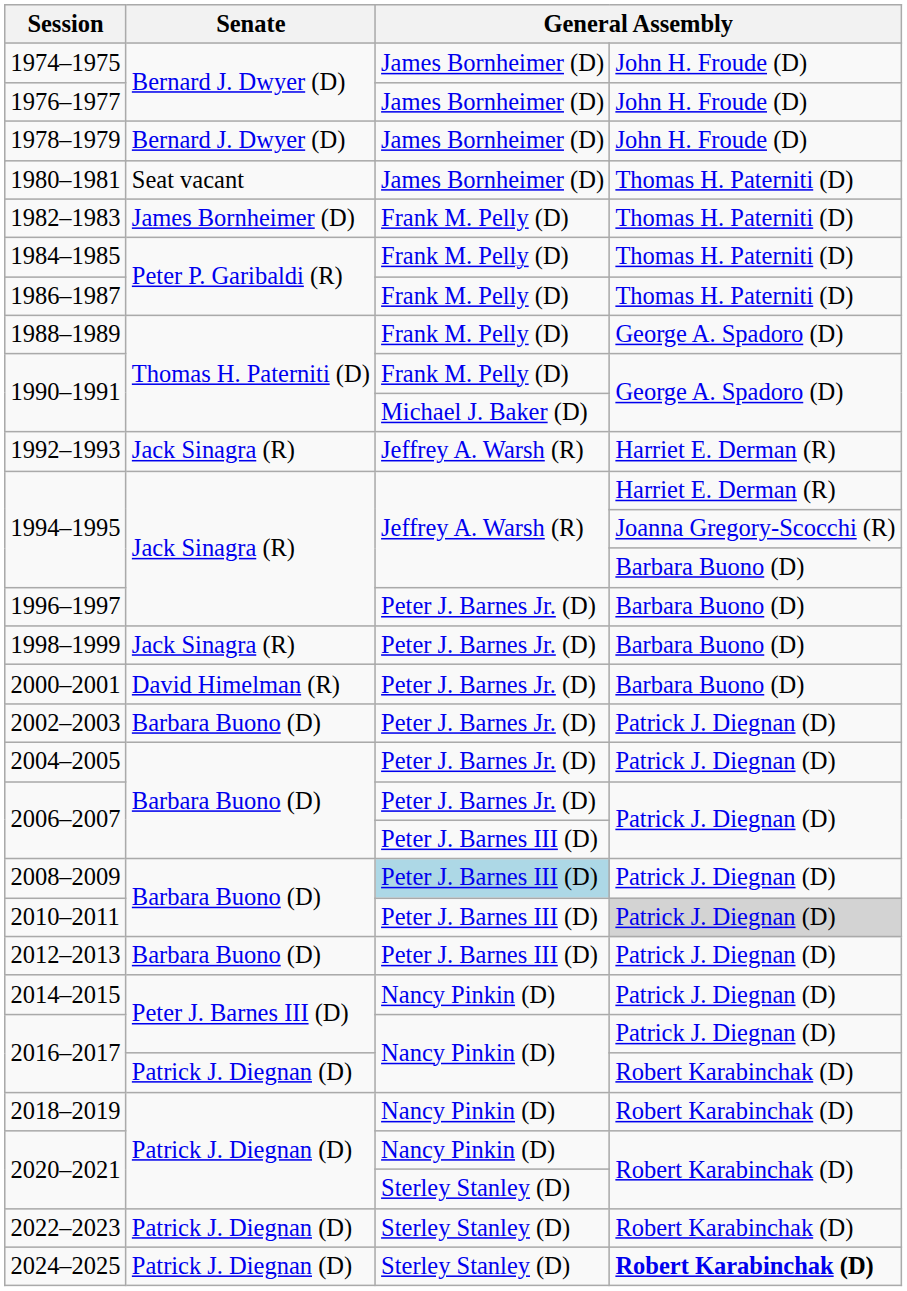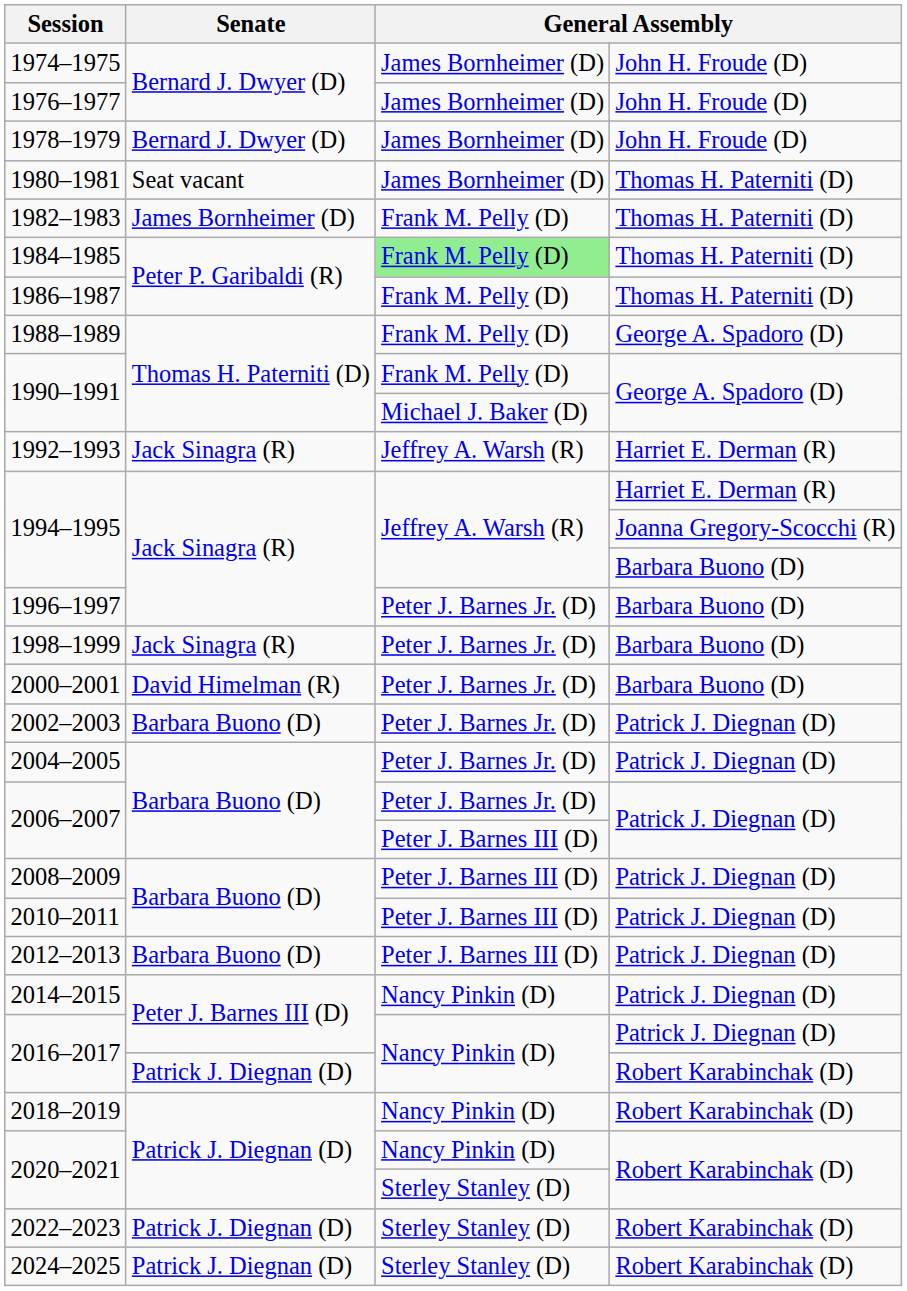(475, 256) no background -> (475, 256) lightgreen background
(490, 878) lightblue background -> (490, 878) no background
(726, 916) lightgrey background -> (726, 916) no background
(745, 1266) bold -> (734, 1266) normal
